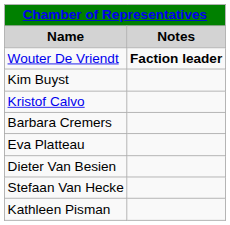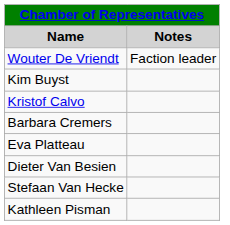(176, 58) bold -> (173, 58) normal
